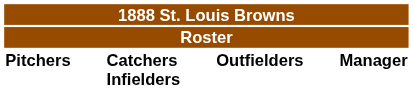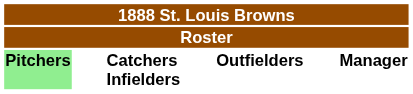(38, 60) no background -> (38, 60) lightgreen background
